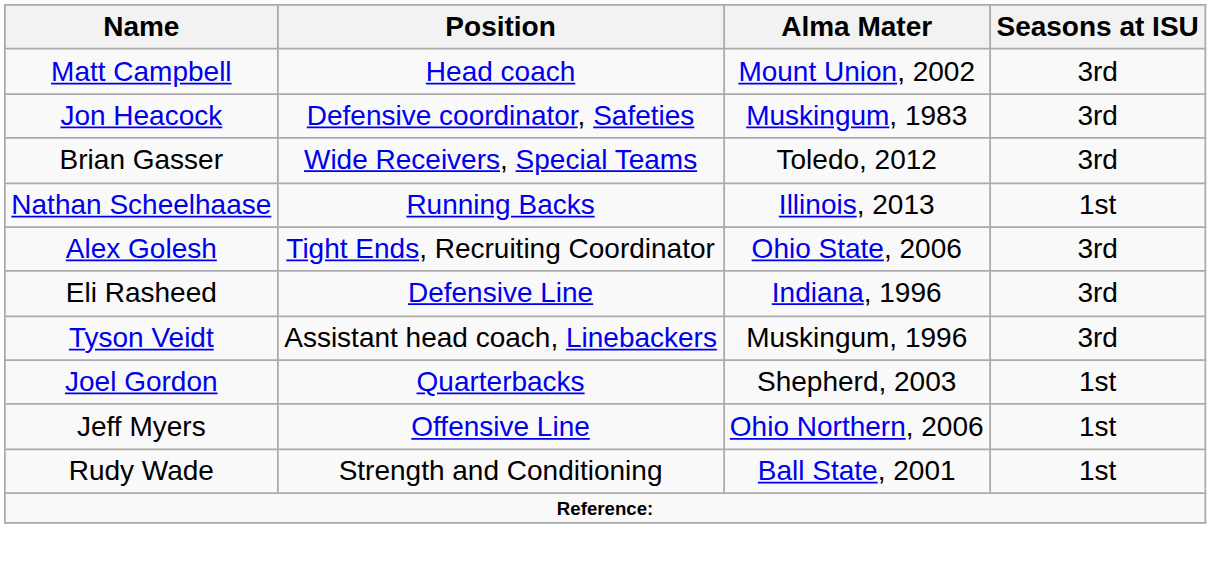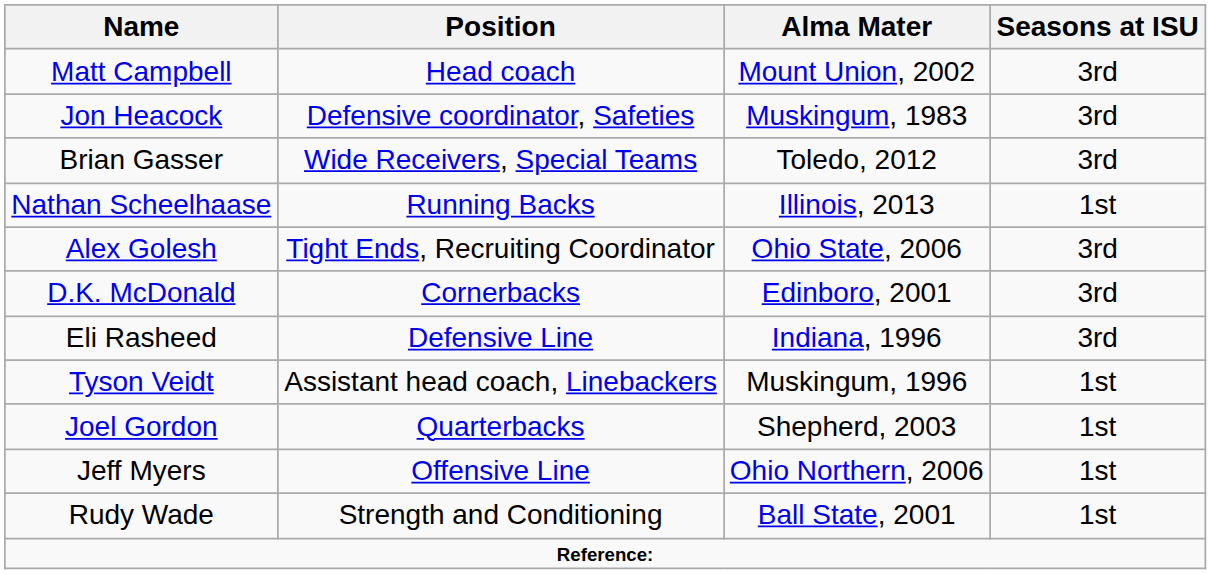+ row: (141, 293)
(1098, 337) 3rd -> (1098, 381) 1st
